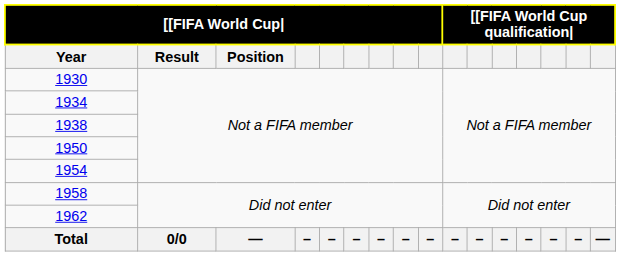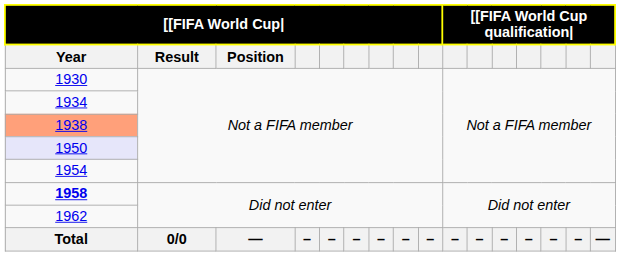(71, 125) no background -> (71, 125) lightsalmon background
(71, 148) no background -> (71, 148) lavender background
(71, 193) normal -> (71, 193) bold
